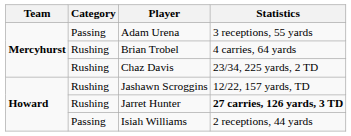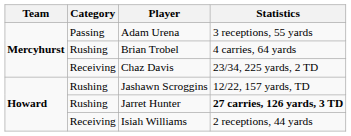(90, 67) Rushing -> (93, 67) Receiving
(88, 121) Passing -> (93, 121) Receiving
